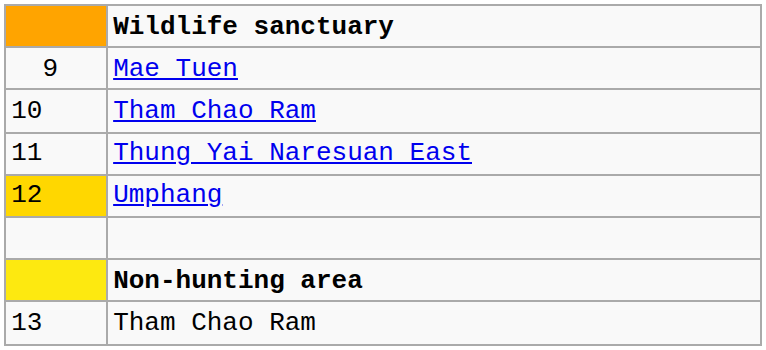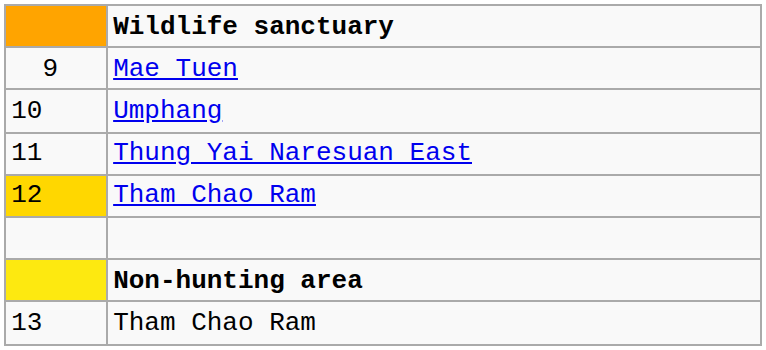(215, 111) Tham Chao Ram -> (168, 111) Umphang
(168, 196) Umphang -> (215, 196) Tham Chao Ram
